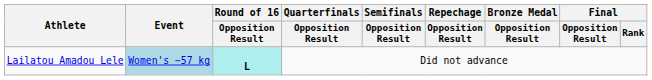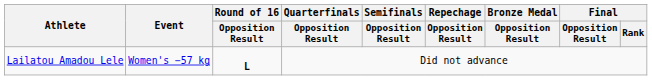(169, 60) lightblue background -> (169, 60) no background
(247, 66) paleturquoise background -> (247, 66) no background
